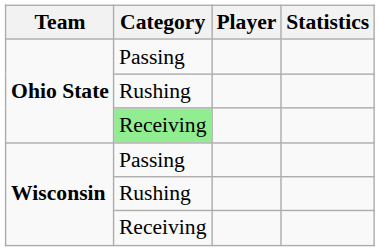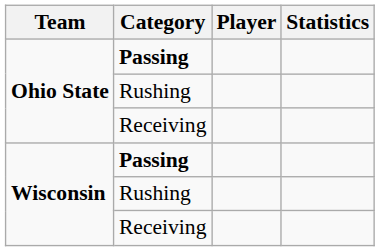(152, 56) normal -> (154, 56) bold
(163, 124) lightgreen background -> (163, 124) no background
(152, 159) normal -> (154, 159) bold
